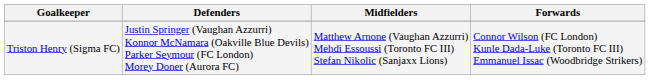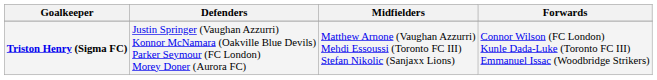(63, 48) normal -> (67, 48) bold
